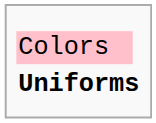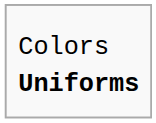(64, 47) pink background -> (64, 47) no background
